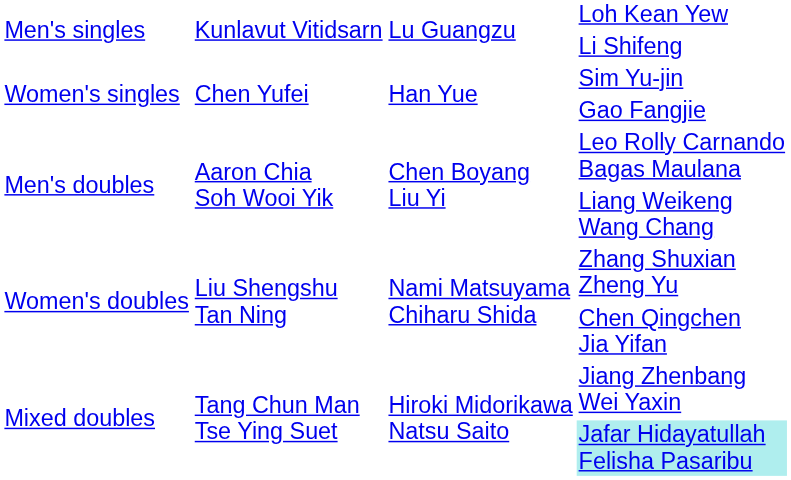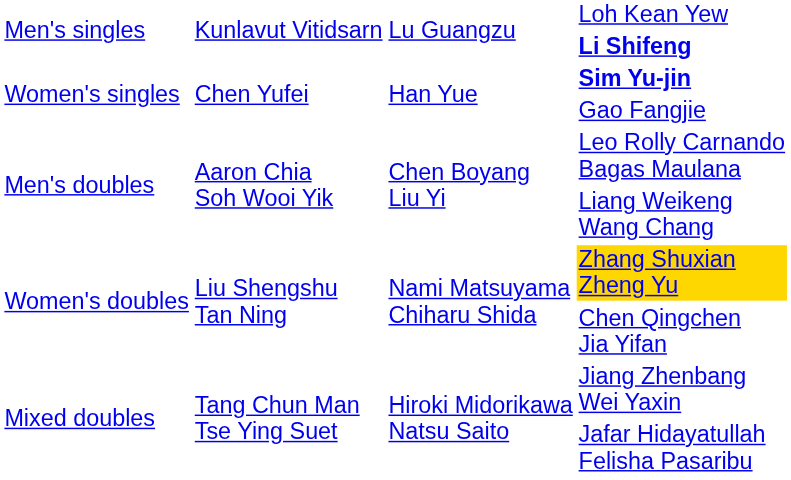(631, 46) normal -> (635, 46) bold
(631, 78) normal -> (635, 78) bold
(657, 272) no background -> (657, 272) gold background
(672, 447) paleturquoise background -> (672, 447) no background
